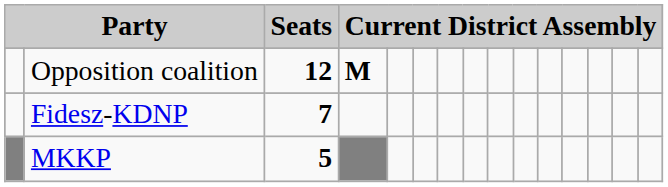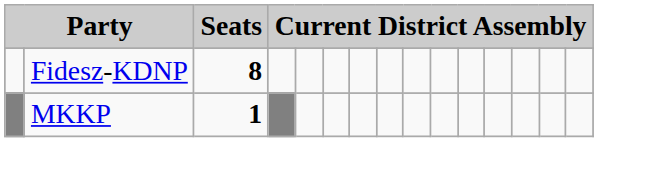- row: (144, 70)
(325, 114) 7 -> (255, 70) 8
(325, 158) 5 -> (255, 114) 1
